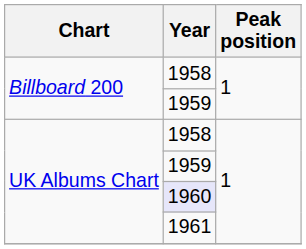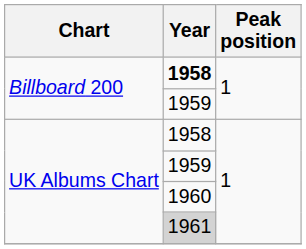(190, 72) normal -> (190, 72) bold
(190, 196) lavender background -> (190, 196) no background
(190, 227) no background -> (190, 227) lightgrey background
